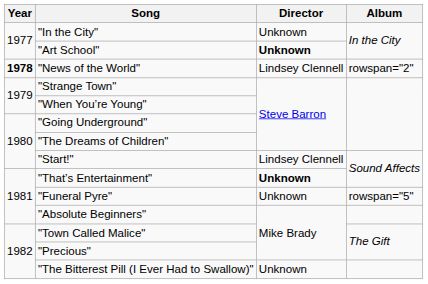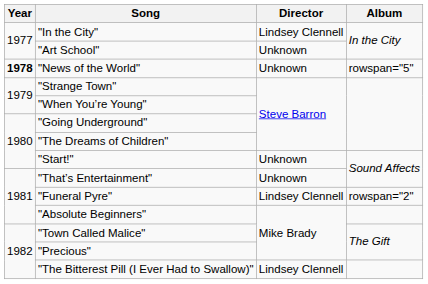(283, 31) Unknown -> (301, 31) Lindsey Clennell
(285, 50) bold -> (283, 50) normal
(301, 68) Lindsey Clennell -> (283, 68) Unknown
(381, 68) rowspan="2" -> (381, 68) rowspan="5"
(301, 159) Lindsey Clennell -> (283, 159) Unknown
(285, 178) bold -> (283, 178) normal
(283, 196) Unknown -> (301, 196) Lindsey Clennell
(381, 196) rowspan="5" -> (381, 196) rowspan="2"
(283, 269) Unknown -> (301, 269) Lindsey Clennell
